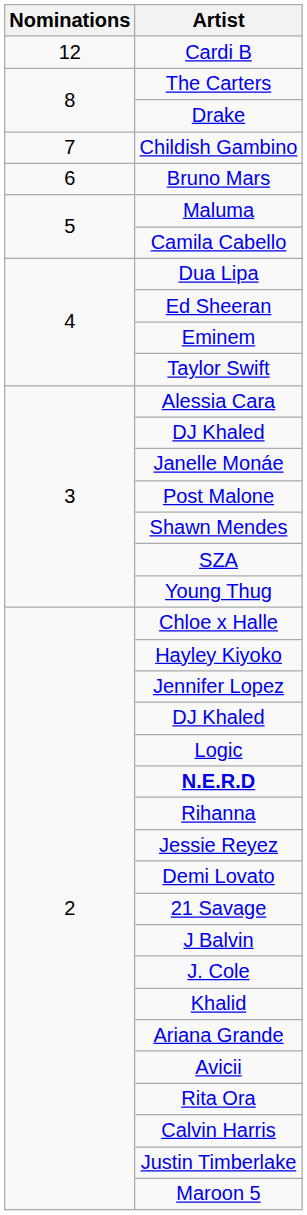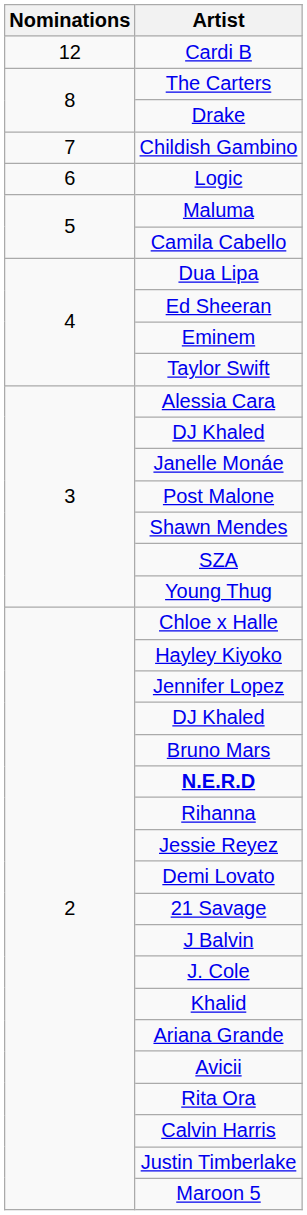(218, 178) Bruno Mars -> (218, 178) Logic
(218, 749) Logic -> (218, 749) Bruno Mars
